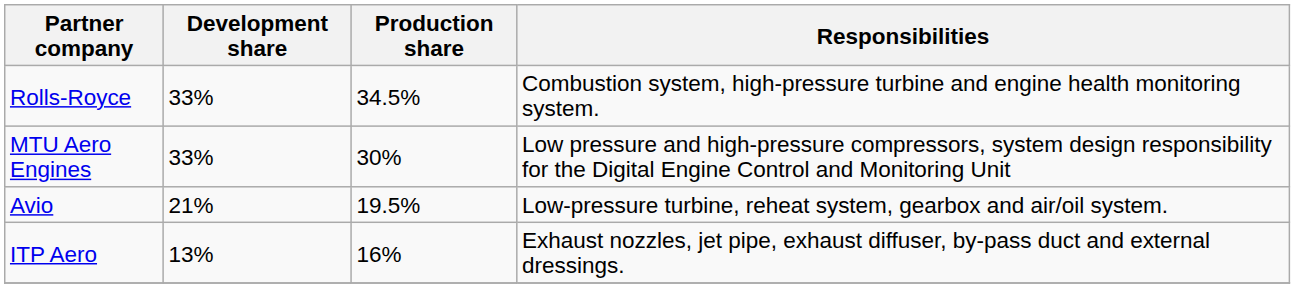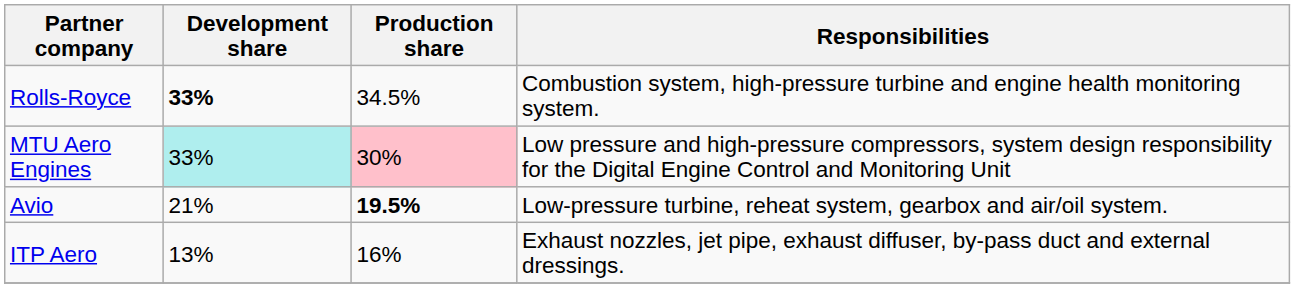(191, 96) normal -> (191, 96) bold
(191, 157) no background -> (191, 157) paleturquoise background
(379, 157) no background -> (379, 157) pink background
(388, 205) normal -> (388, 205) bold
